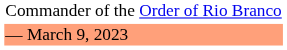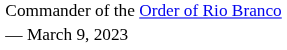(67, 34) lightsalmon background -> (67, 34) no background
